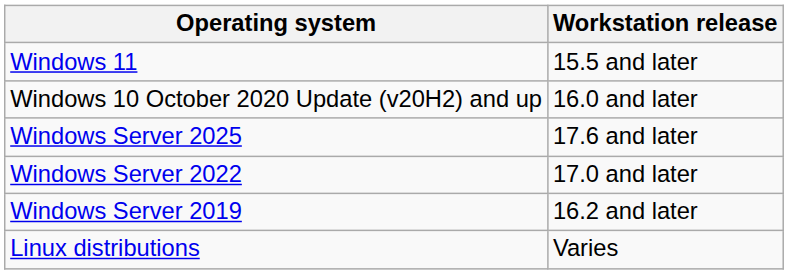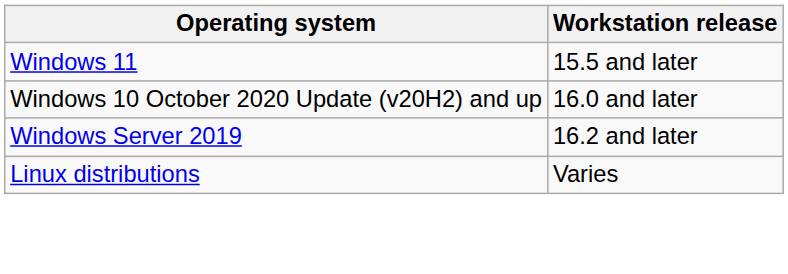- row: (126, 136)
- row: (126, 174)
